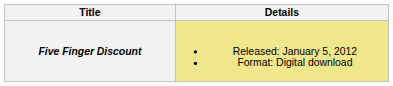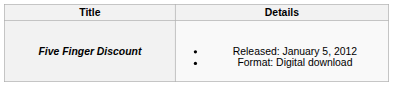(282, 57) khaki background -> (282, 57) no background
